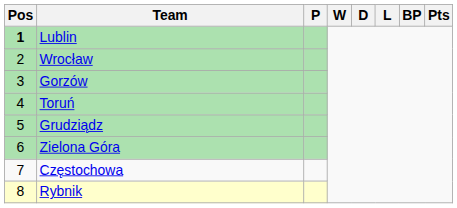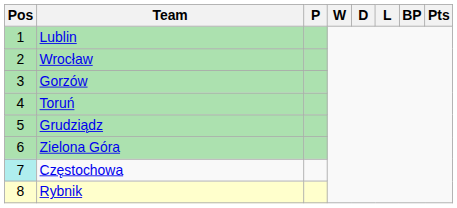(20, 37) bold -> (20, 37) normal
(20, 170) no background -> (20, 170) paleturquoise background
